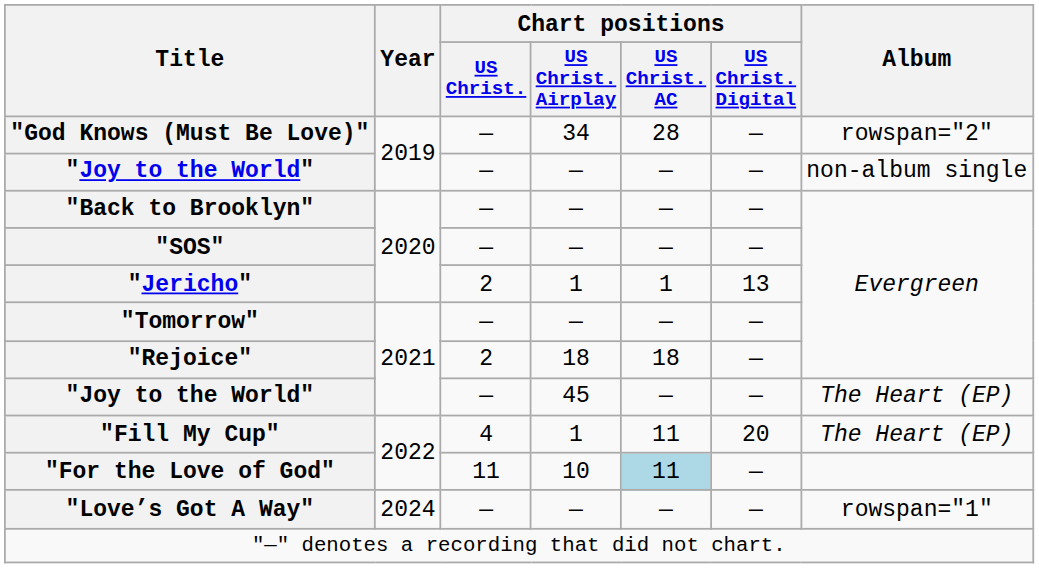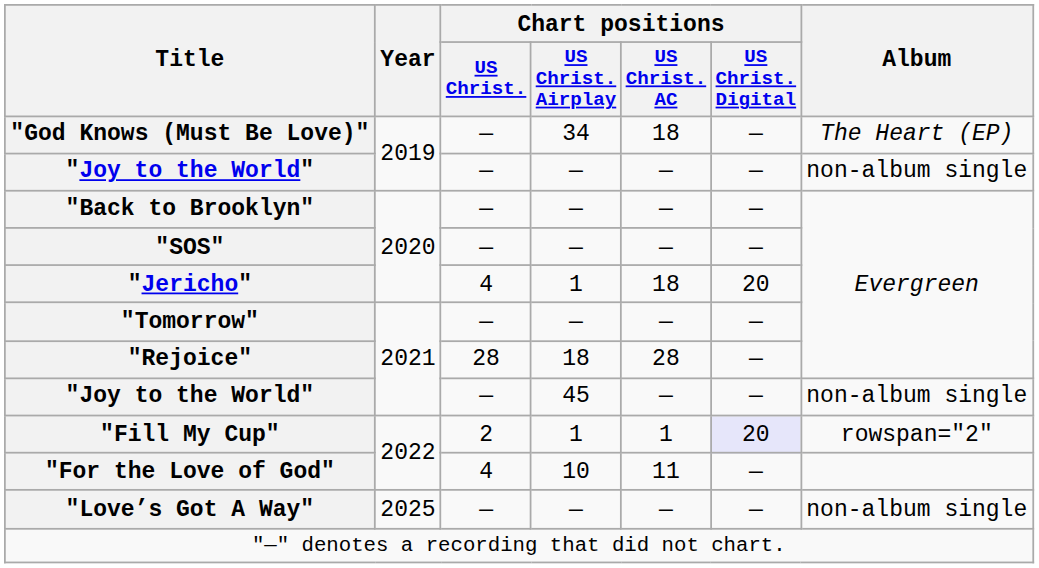(666, 134) 28 -> (666, 134) 18
(917, 134) rowspan="2" -> (917, 134) The Heart (EP)
(486, 284) 2 -> (486, 284) 4
(666, 284) 1 -> (666, 284) 18
(756, 284) 13 -> (756, 284) 20
(486, 359) 2 -> (486, 359) 28
(666, 359) 18 -> (666, 359) 28
(917, 397) The Heart (EP) -> (917, 397) non-album single
(486, 434) 4 -> (486, 434) 2
(666, 434) 11 -> (666, 434) 1
(756, 434) no background -> (756, 434) lavender background
(917, 434) The Heart (EP) -> (917, 434) rowspan="2"
(486, 472) 11 -> (486, 472) 4
(666, 472) lightblue background -> (666, 472) no background
(408, 509) 2024 -> (408, 509) 2025
(917, 509) rowspan="1" -> (917, 509) non-album single
